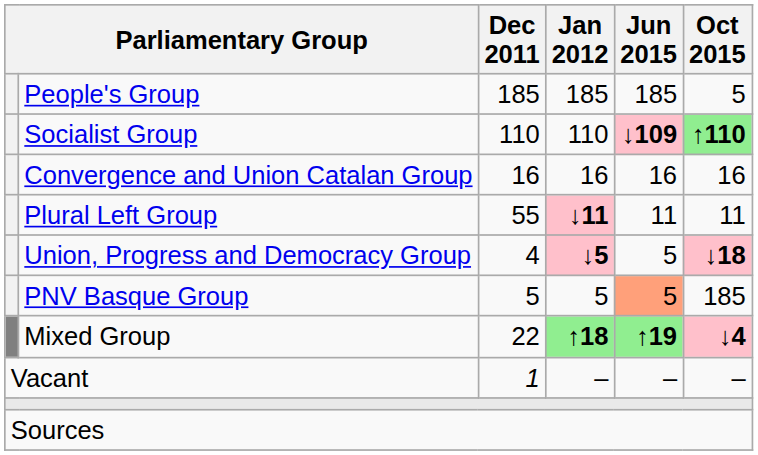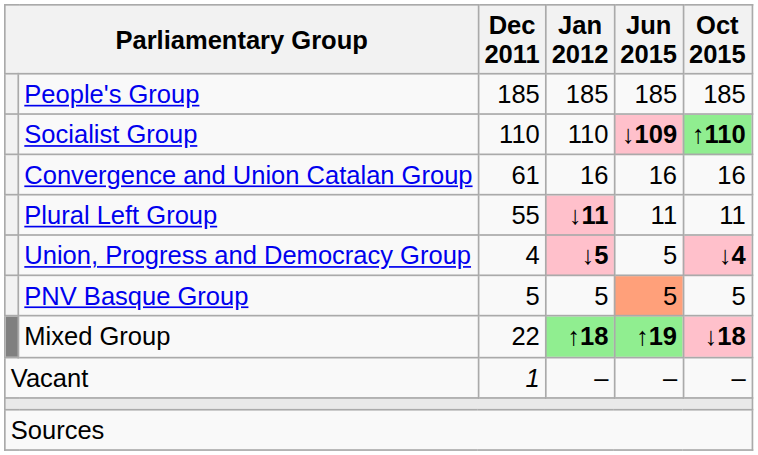(739, 94) 5 -> (724, 94) 185
(526, 175) 16 -> (526, 175) 61
(725, 256) ↓18 -> (732, 256) ↓4
(724, 296) 185 -> (739, 296) 5
(732, 337) ↓4 -> (725, 337) ↓18
